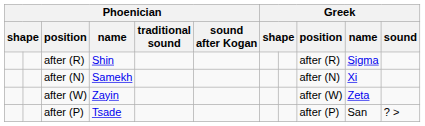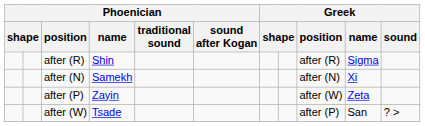(65, 95) after (W) -> (64, 95) after (P)
(64, 113) after (P) -> (65, 113) after (W)
